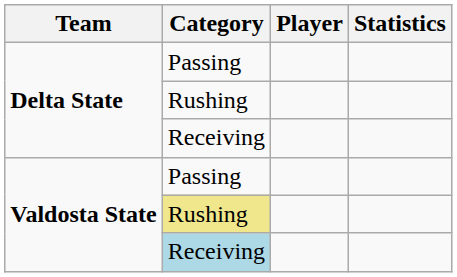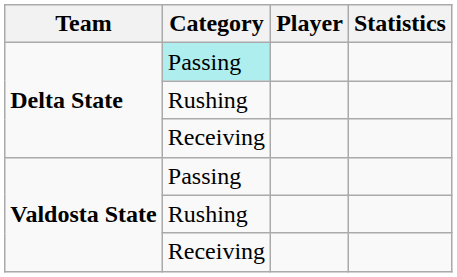(204, 61) no background -> (204, 61) paleturquoise background
(208, 213) khaki background -> (208, 213) no background
(216, 251) lightblue background -> (216, 251) no background
